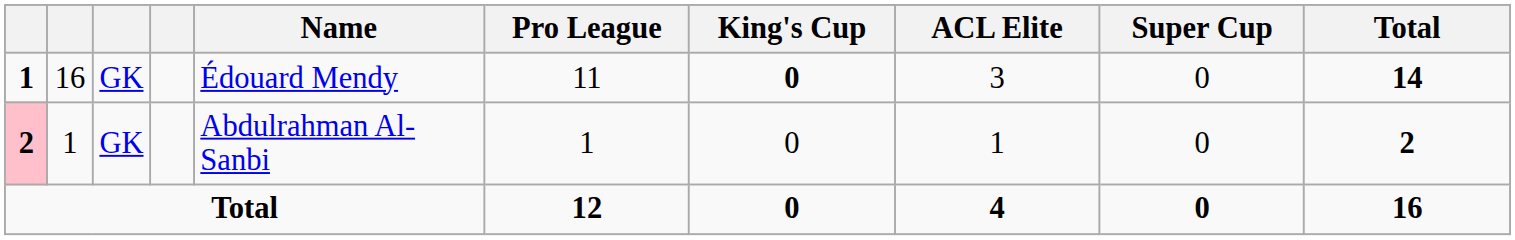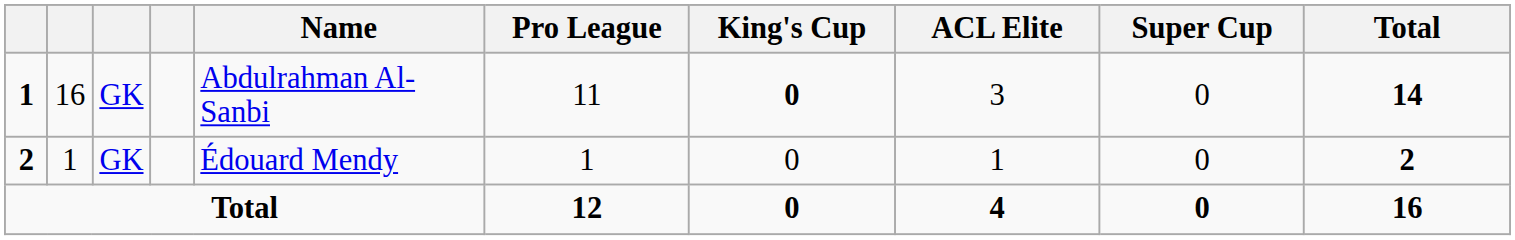(299, 77) Édouard Mendy -> (308, 94) Abdulrahman Al-Sanbi
(26, 142) pink background -> (26, 160) no background
(308, 142) Abdulrahman Al-Sanbi -> (299, 160) Édouard Mendy
